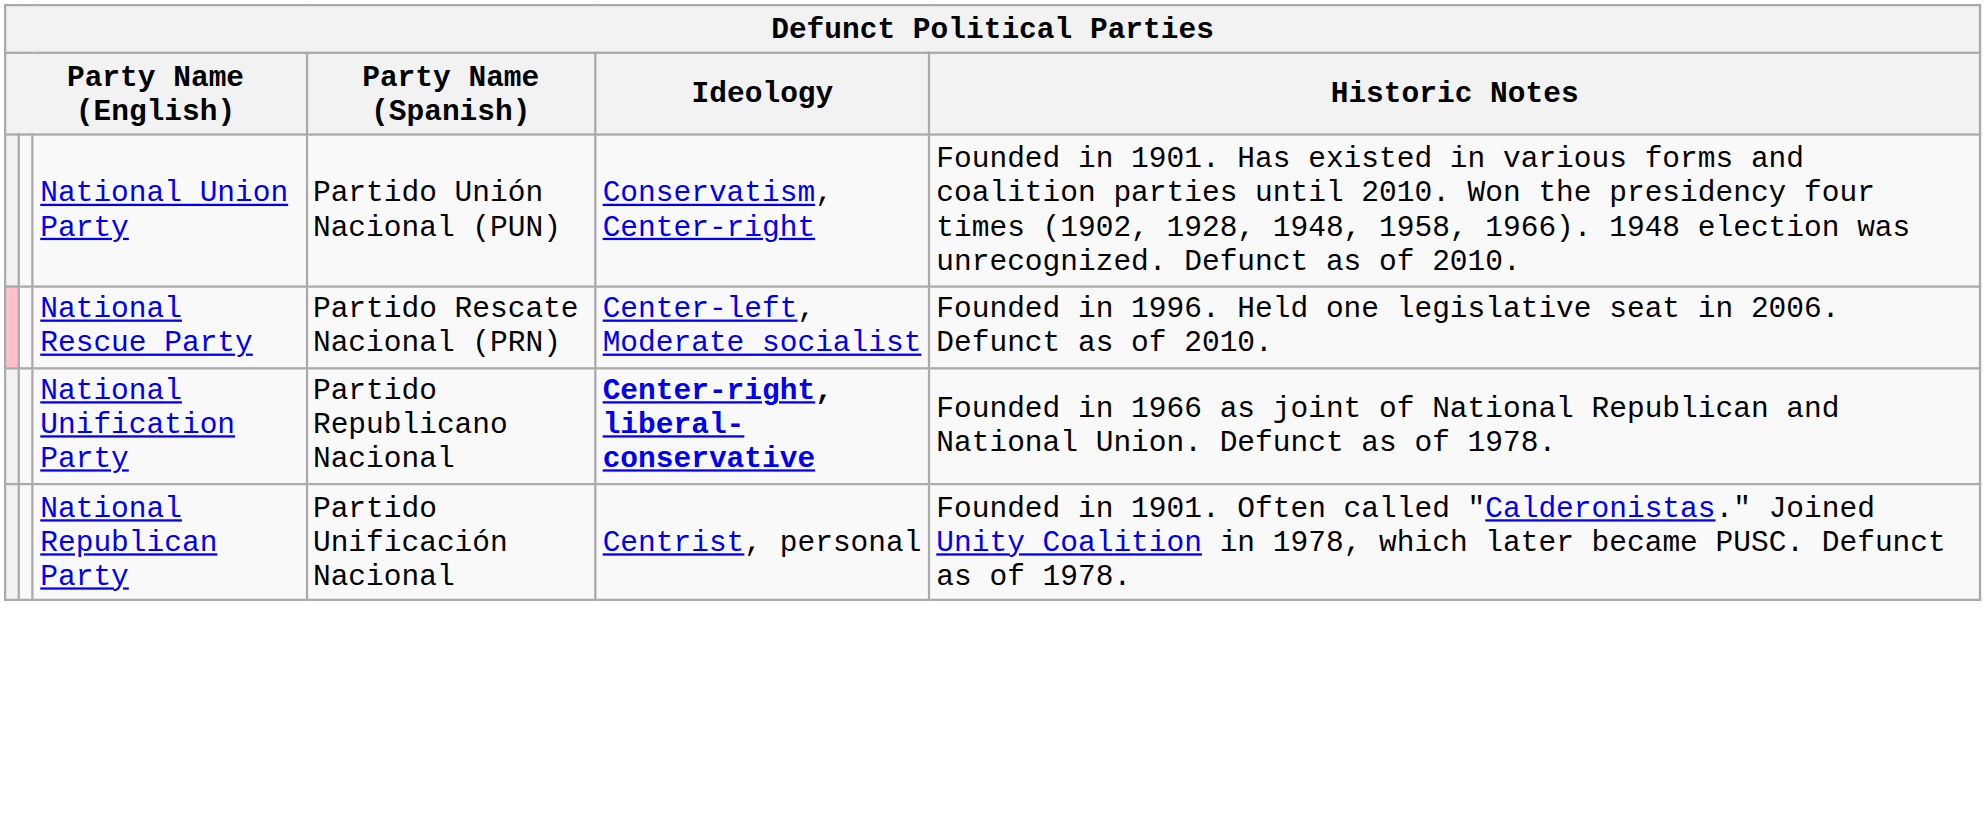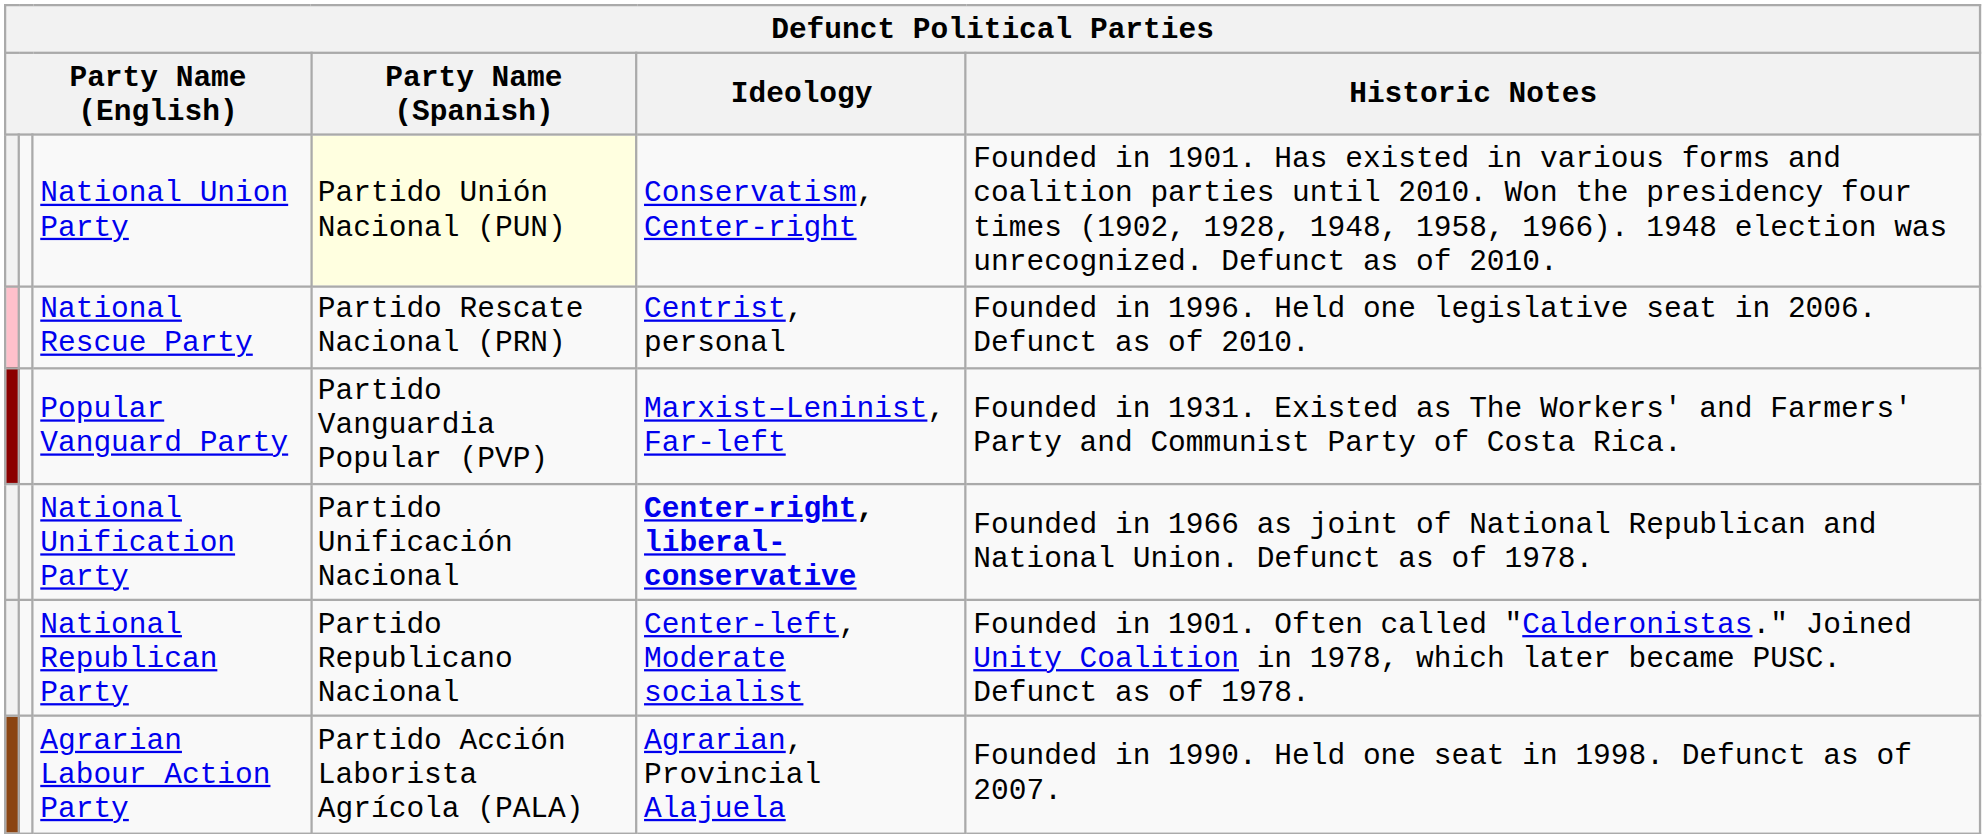(437, 210) no background -> (442, 210) lightyellow background
(762, 327) Center-left, Moderate socialist -> (724, 327) Centrist, personal
+ row: (164, 426)
(410, 426) Partido Republicano Nacional -> (415, 542) Partido Unificación Nacional
(410, 542) Partido Unificación Nacional -> (415, 658) Partido Republicano Nacional
(762, 542) Centrist, personal -> (750, 658) Center-left, Moderate socialist
+ row: (155, 774)
